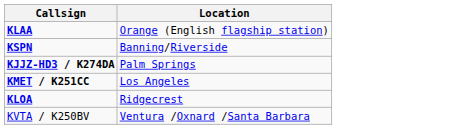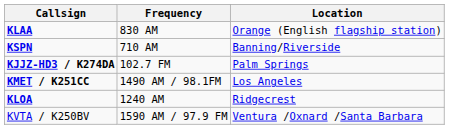+ column: (174, 13)
